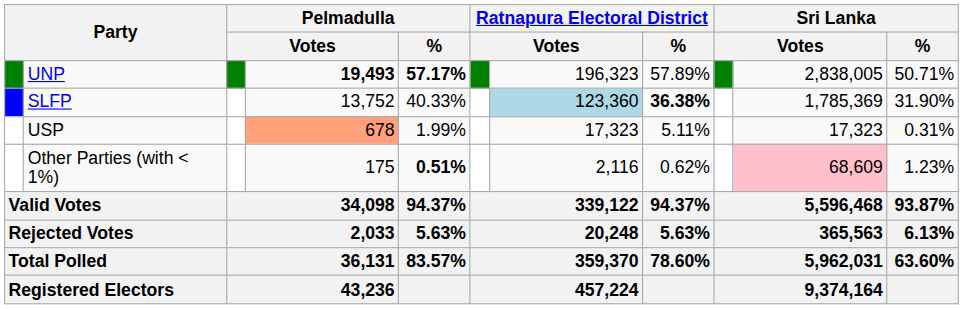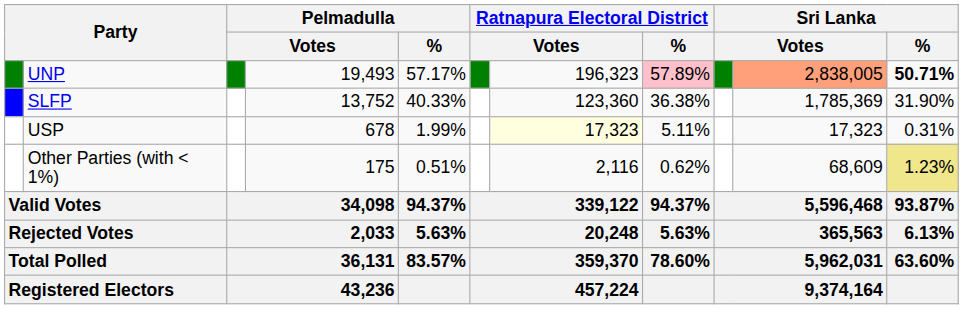(368, 74) bold -> (368, 74) normal
(436, 74) bold -> (436, 74) normal
(680, 74) no background -> (680, 74) pink background
(844, 74) no background -> (844, 74) lightsalmon background
(924, 74) normal -> (924, 74) bold
(607, 102) lightblue background -> (607, 102) no background
(680, 102) bold -> (680, 102) normal
(380, 130) lightsalmon background -> (380, 130) no background
(612, 130) no background -> (612, 130) lightyellow background
(441, 167) bold -> (441, 167) normal
(856, 167) pink background -> (856, 167) no background
(929, 167) no background -> (929, 167) khaki background
